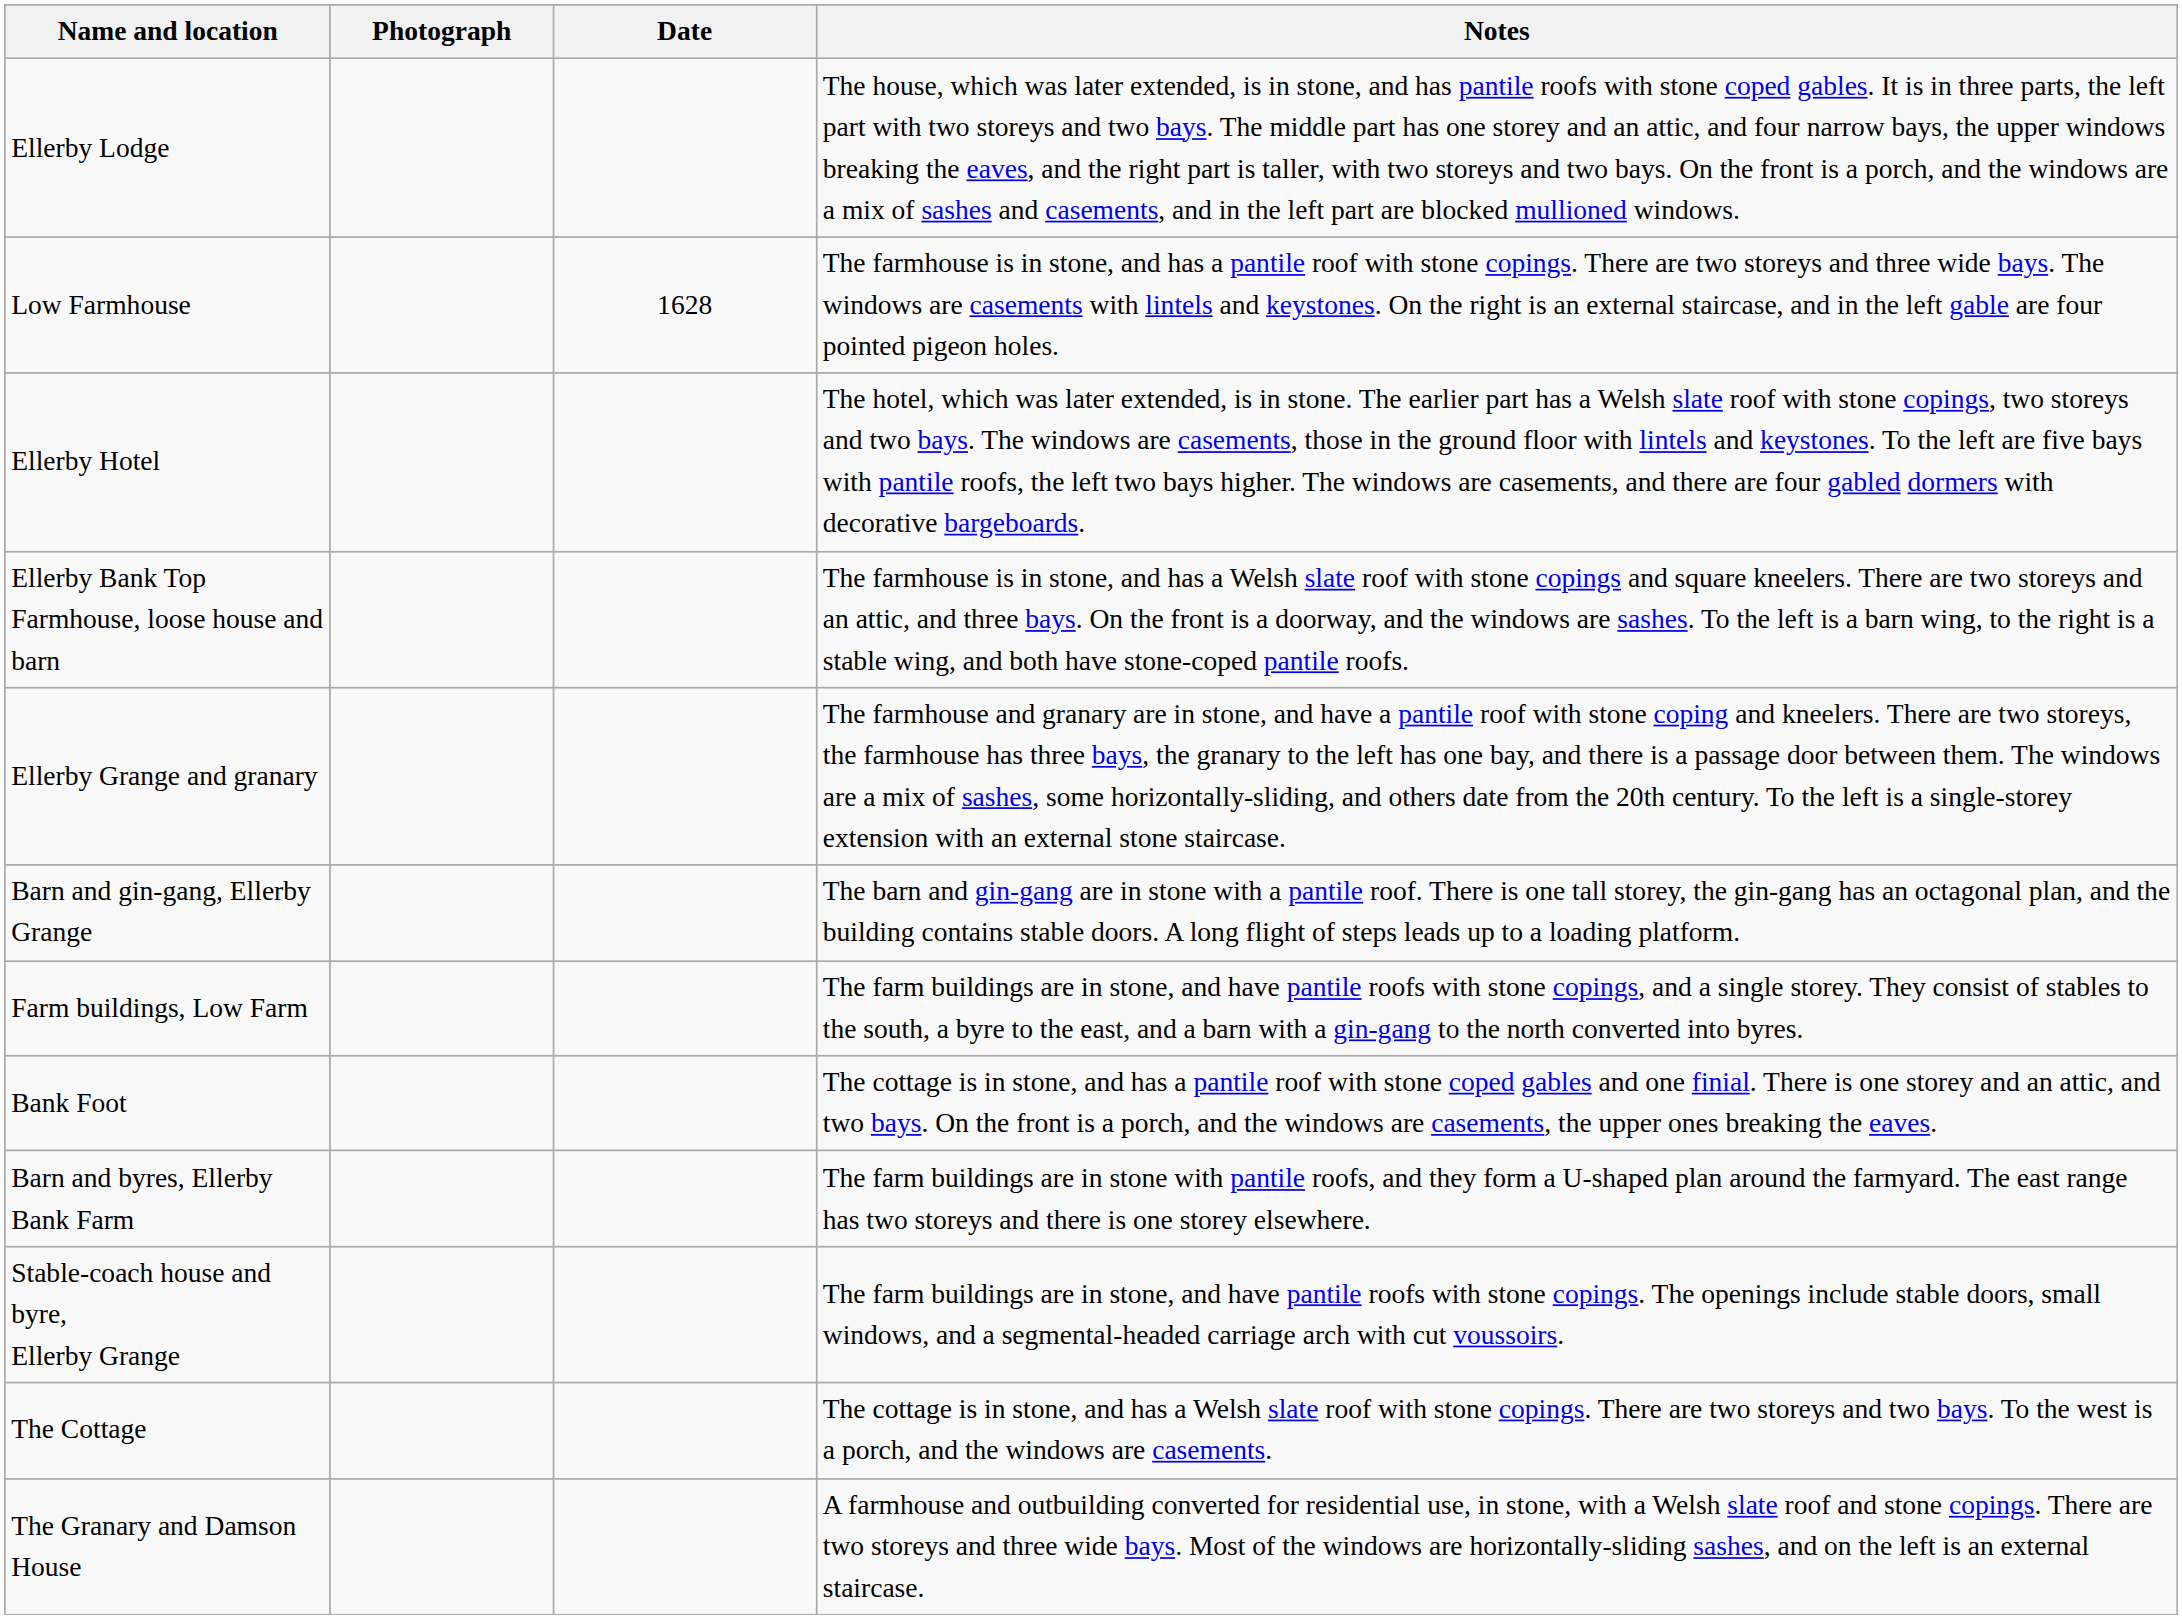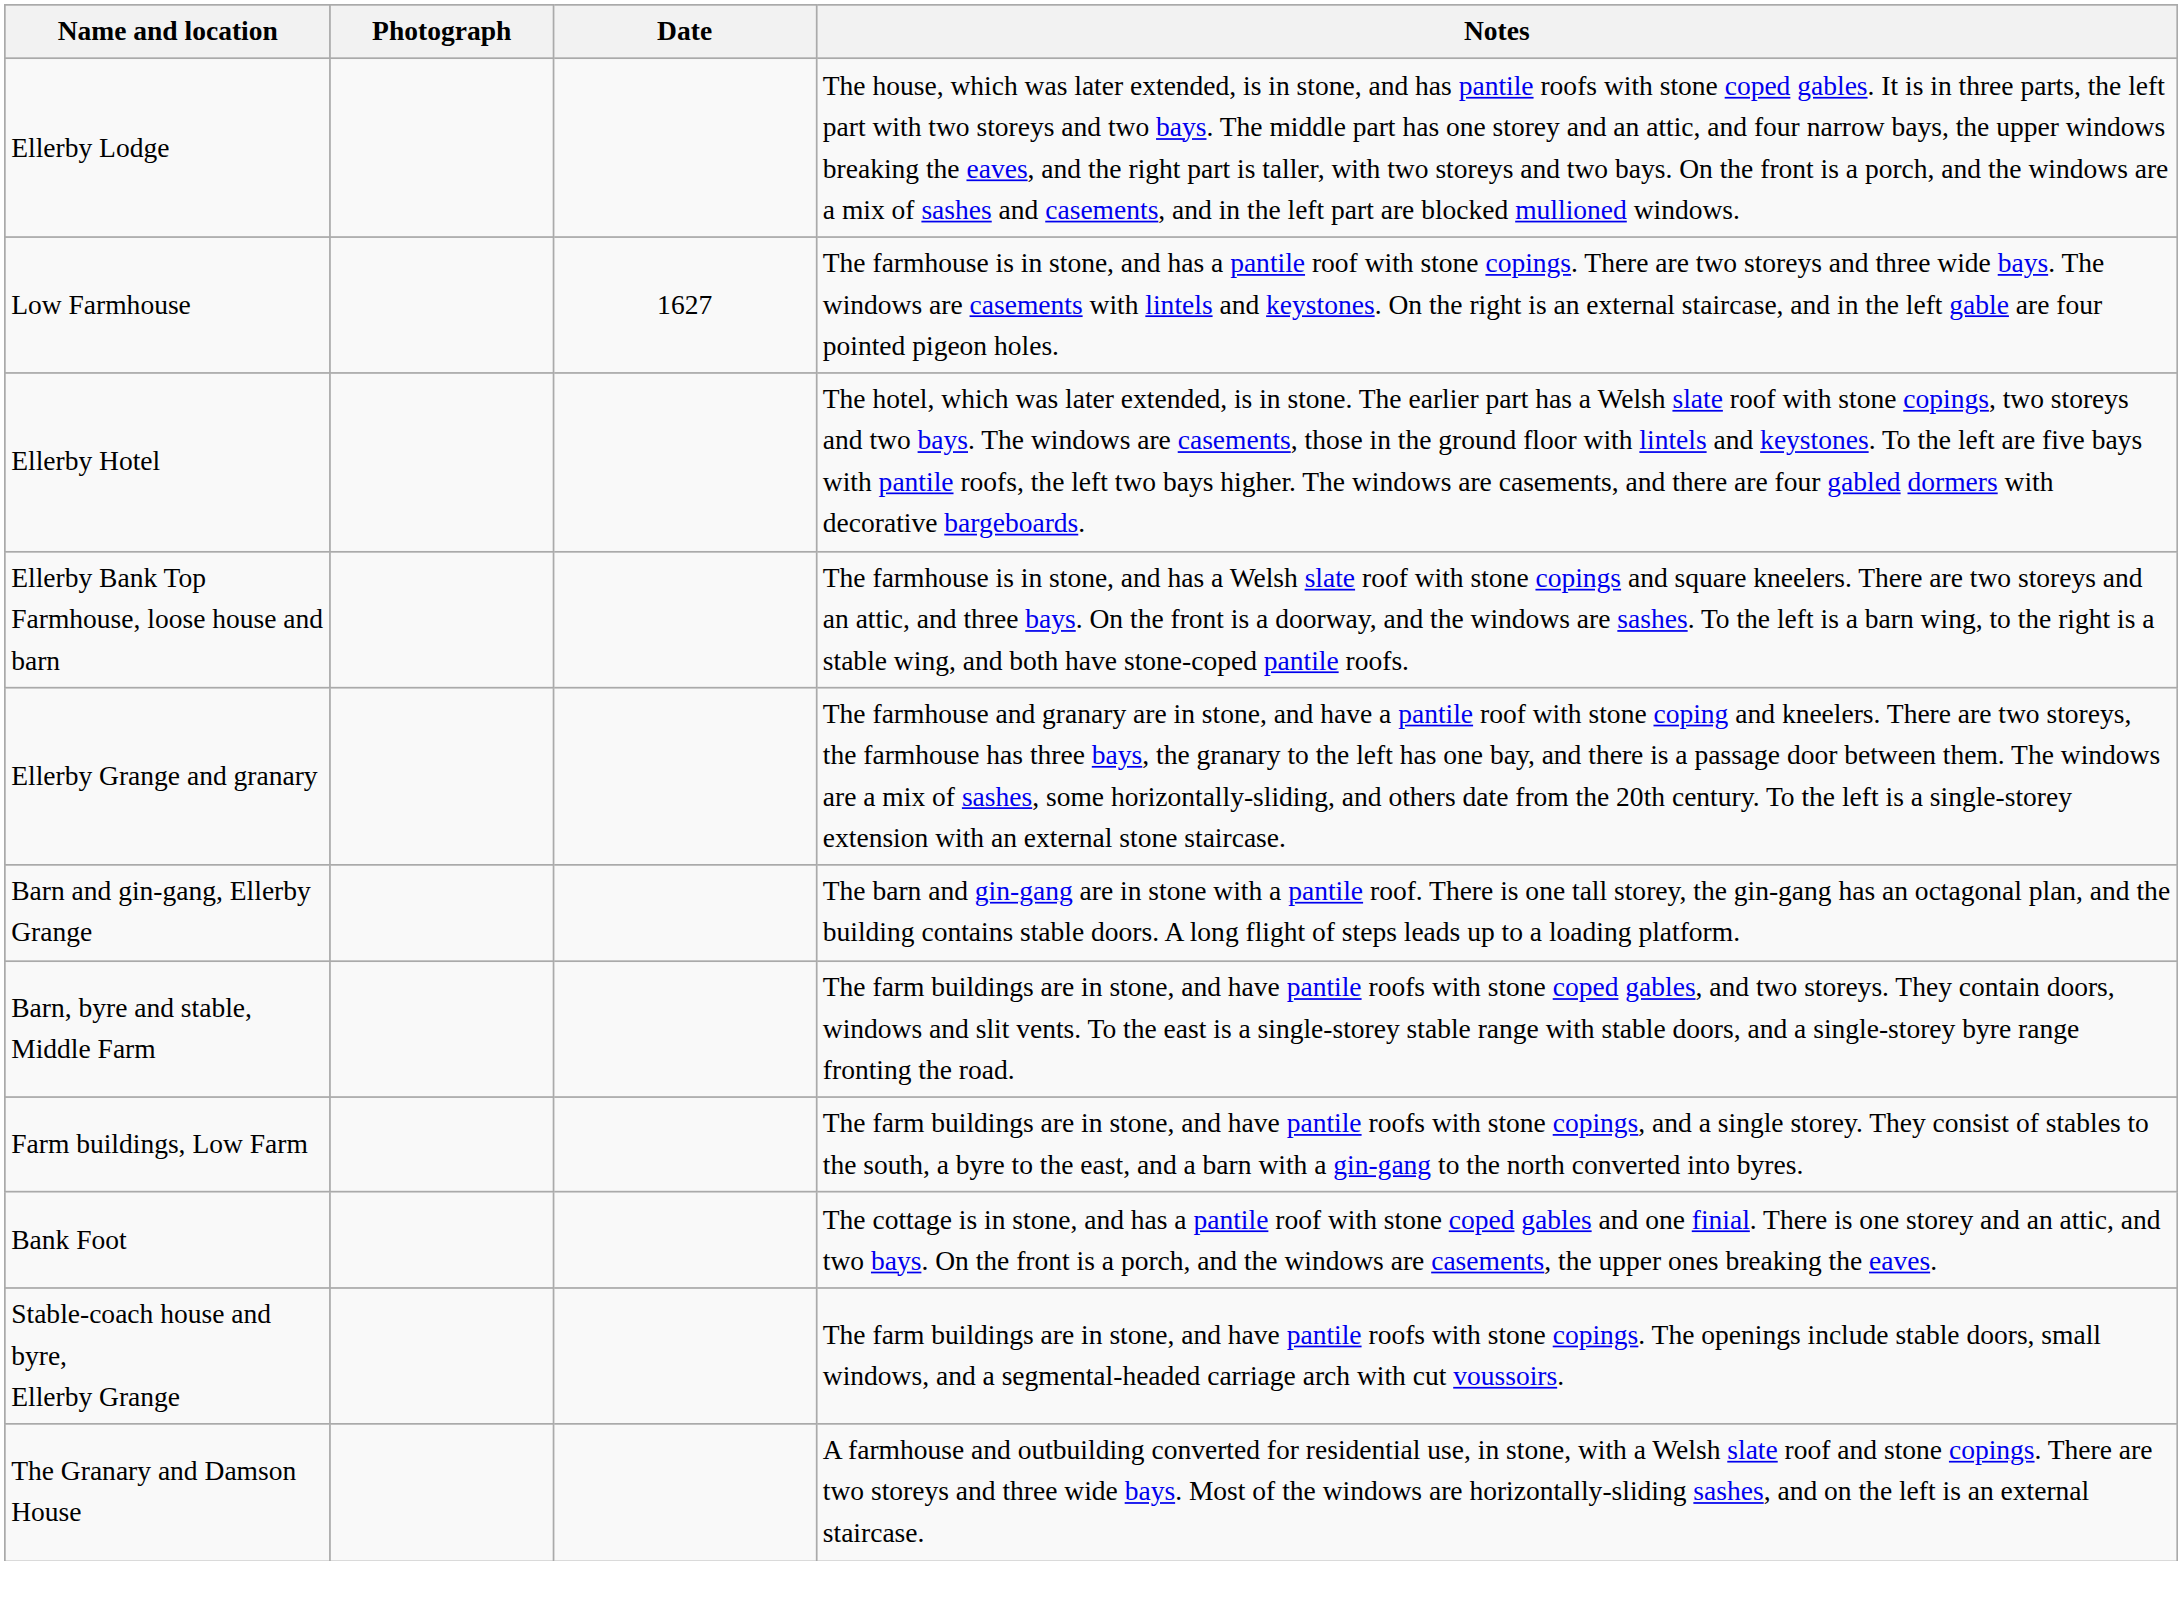(685, 304) 1628 -> (685, 304) 1627
+ row: (132, 1028)
- row: (142, 1198)
- row: (79, 1430)
